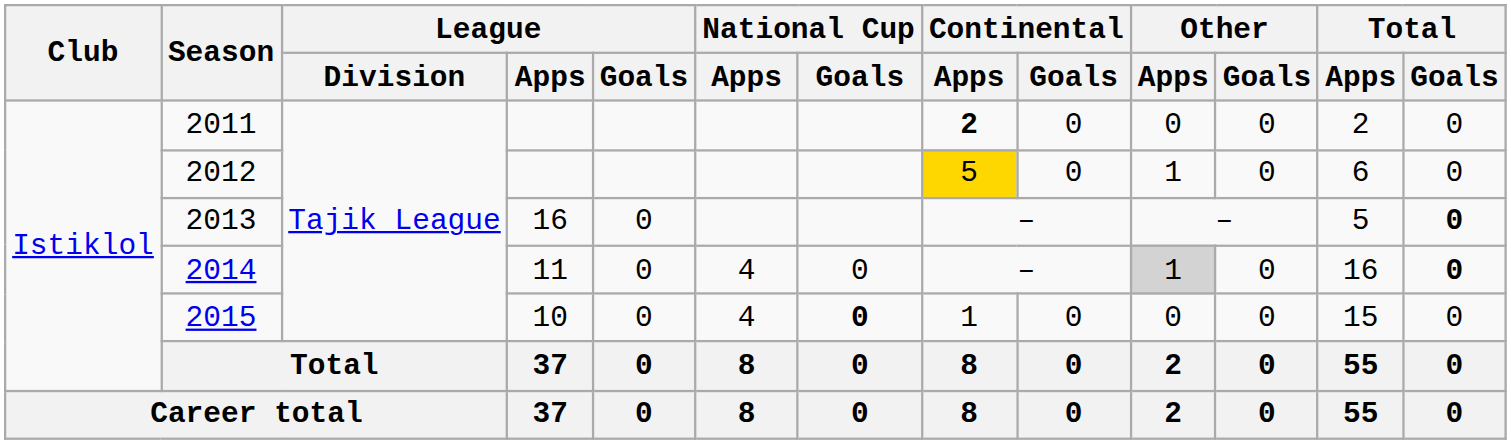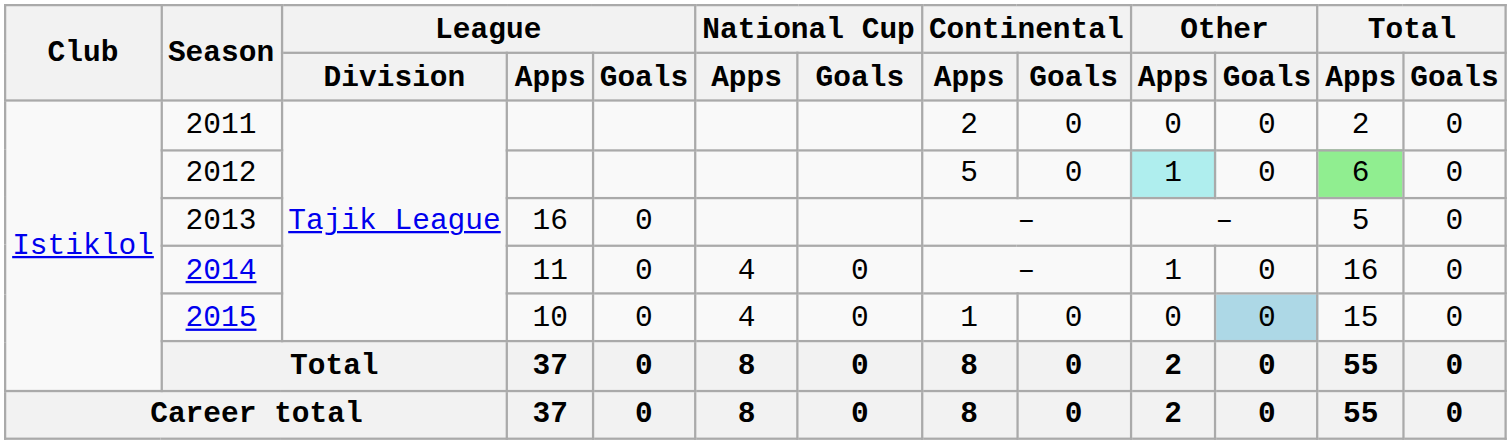(969, 125) bold -> (969, 125) normal
(969, 173) gold background -> (969, 173) no background
(1173, 173) no background -> (1173, 173) paleturquoise background
(1361, 173) no background -> (1361, 173) lightgreen background
(1454, 222) bold -> (1454, 222) normal
(1173, 270) lightgrey background -> (1173, 270) no background
(1454, 270) bold -> (1454, 270) normal
(860, 318) bold -> (860, 318) normal
(1267, 318) no background -> (1267, 318) lightblue background
